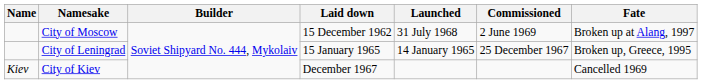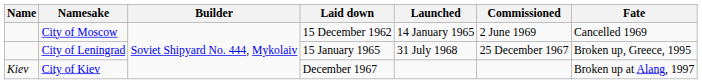(427, 32) 31 July 1968 -> (436, 32) 14 January 1965
(634, 32) Broken up at Alang, 1997 -> (610, 32) Cancelled 1969
(436, 50) 14 January 1965 -> (427, 50) 31 July 1968
(610, 69) Cancelled 1969 -> (634, 69) Broken up at Alang, 1997
